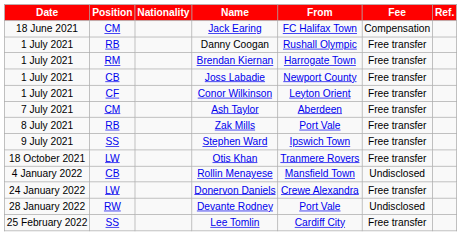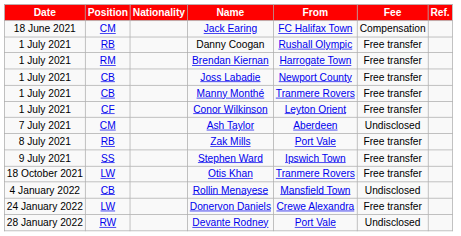+ row: (230, 94)
(397, 110) Free transfer -> (393, 126) Undisclosed
- row: (235, 223)
